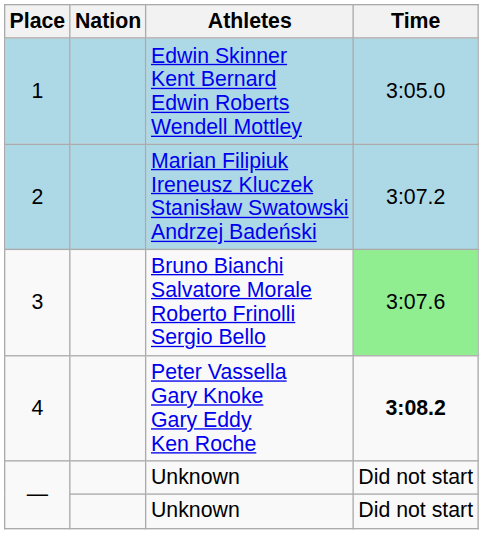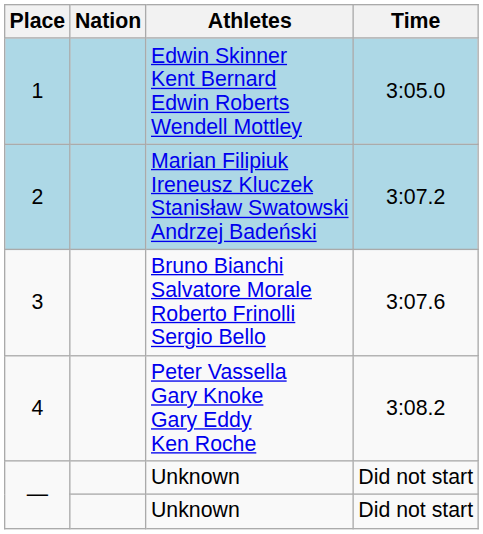(416, 302) lightgreen background -> (416, 302) no background
(416, 407) bold -> (416, 407) normal
